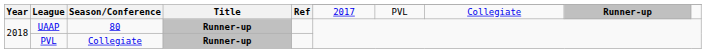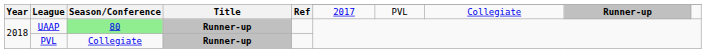(115, 26) no background -> (115, 26) lightgreen background
